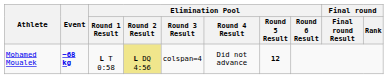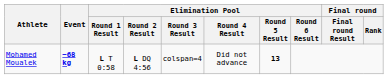(142, 63) khaki background -> (142, 63) no background
(275, 59) 12 -> (275, 59) 13
